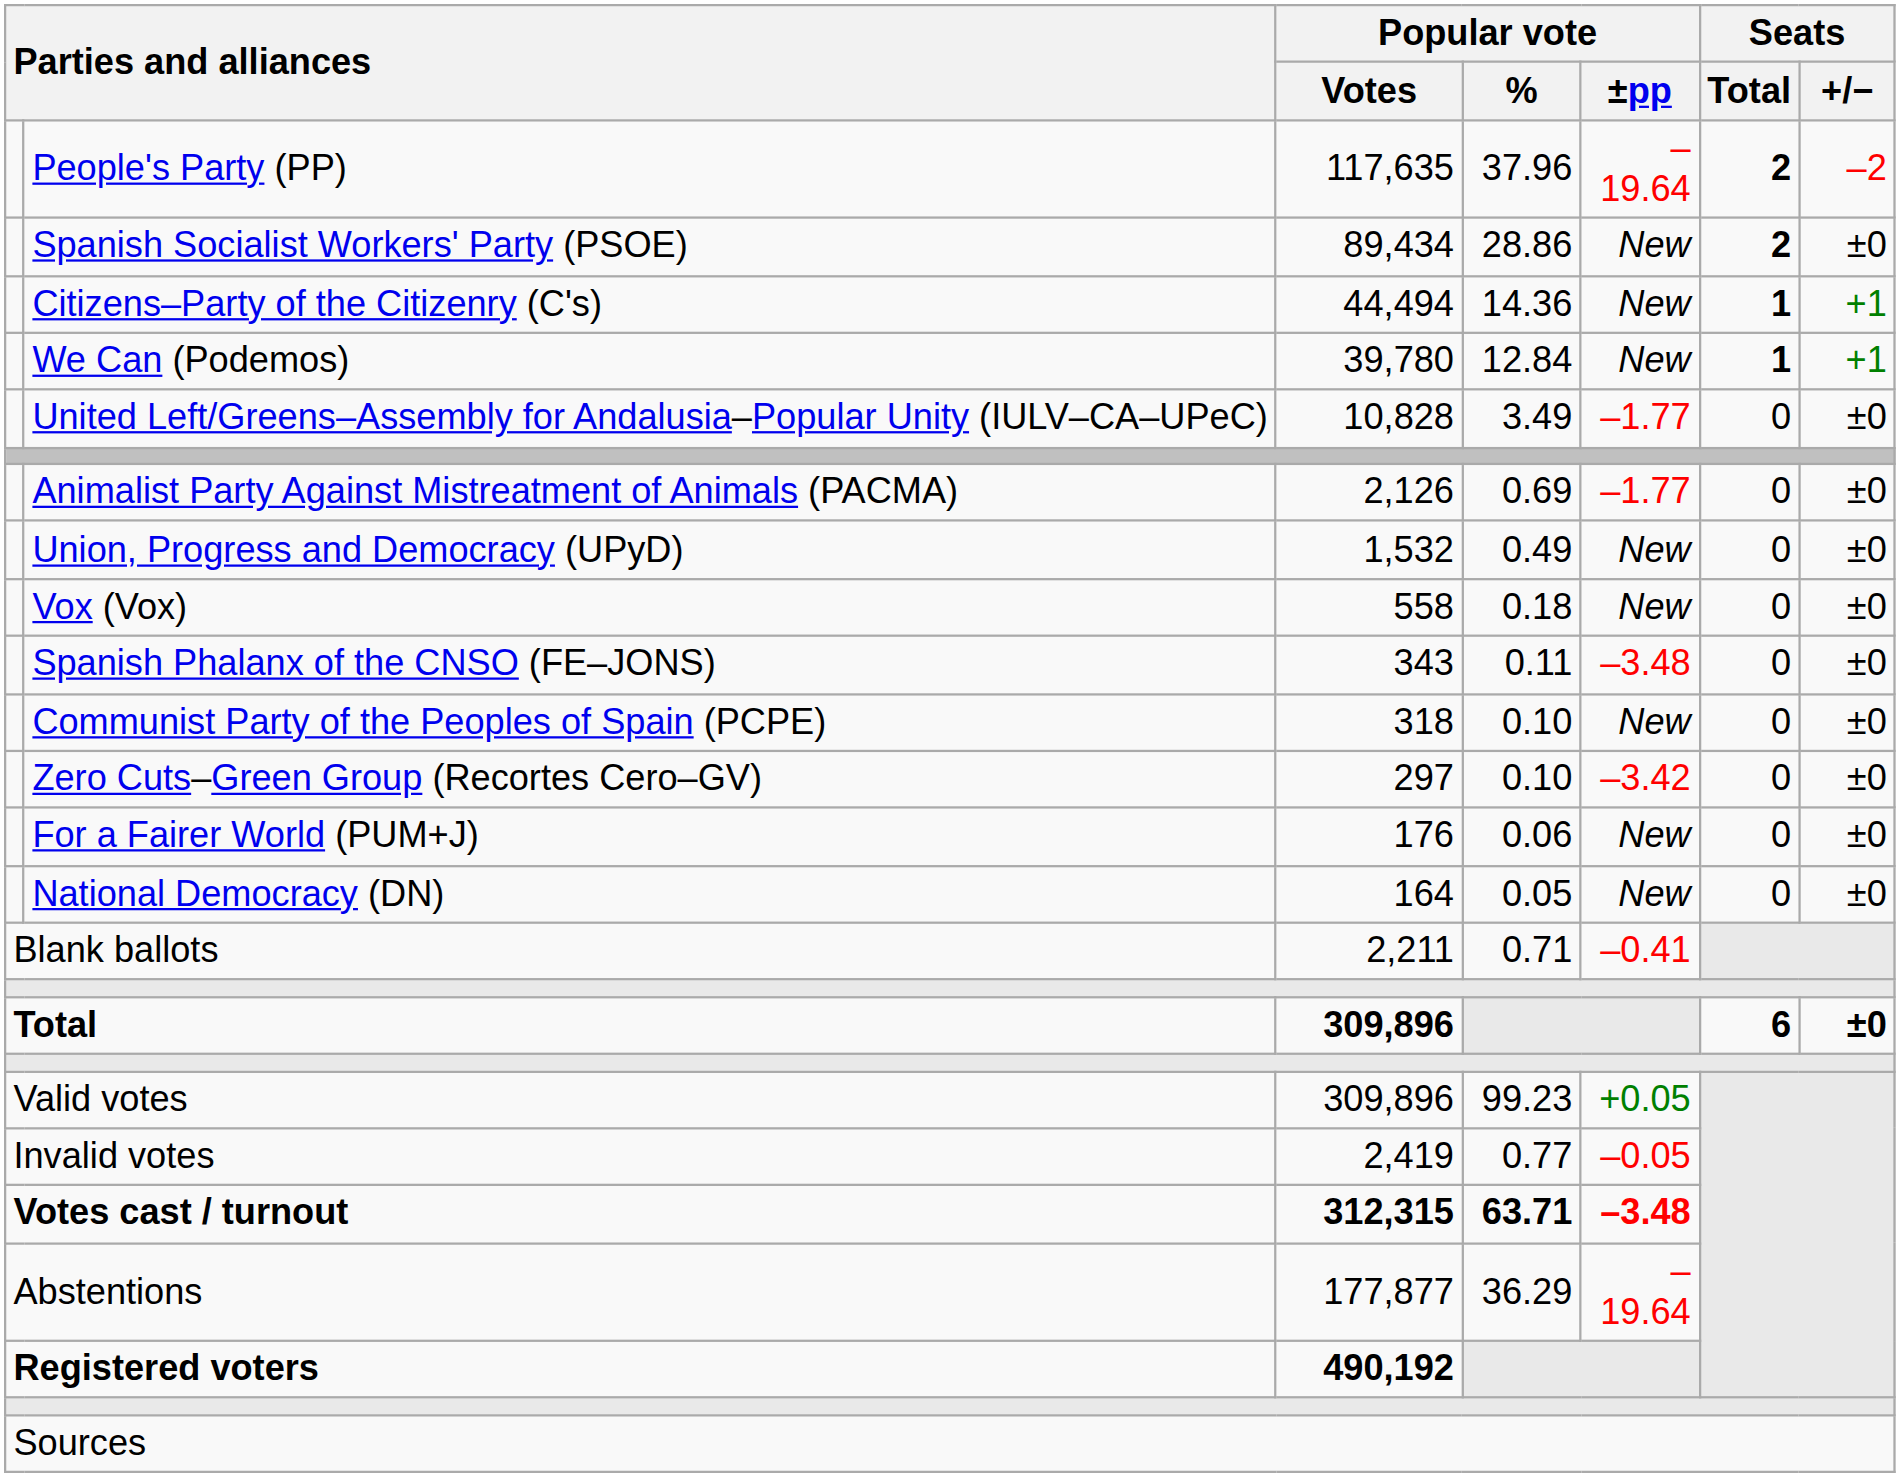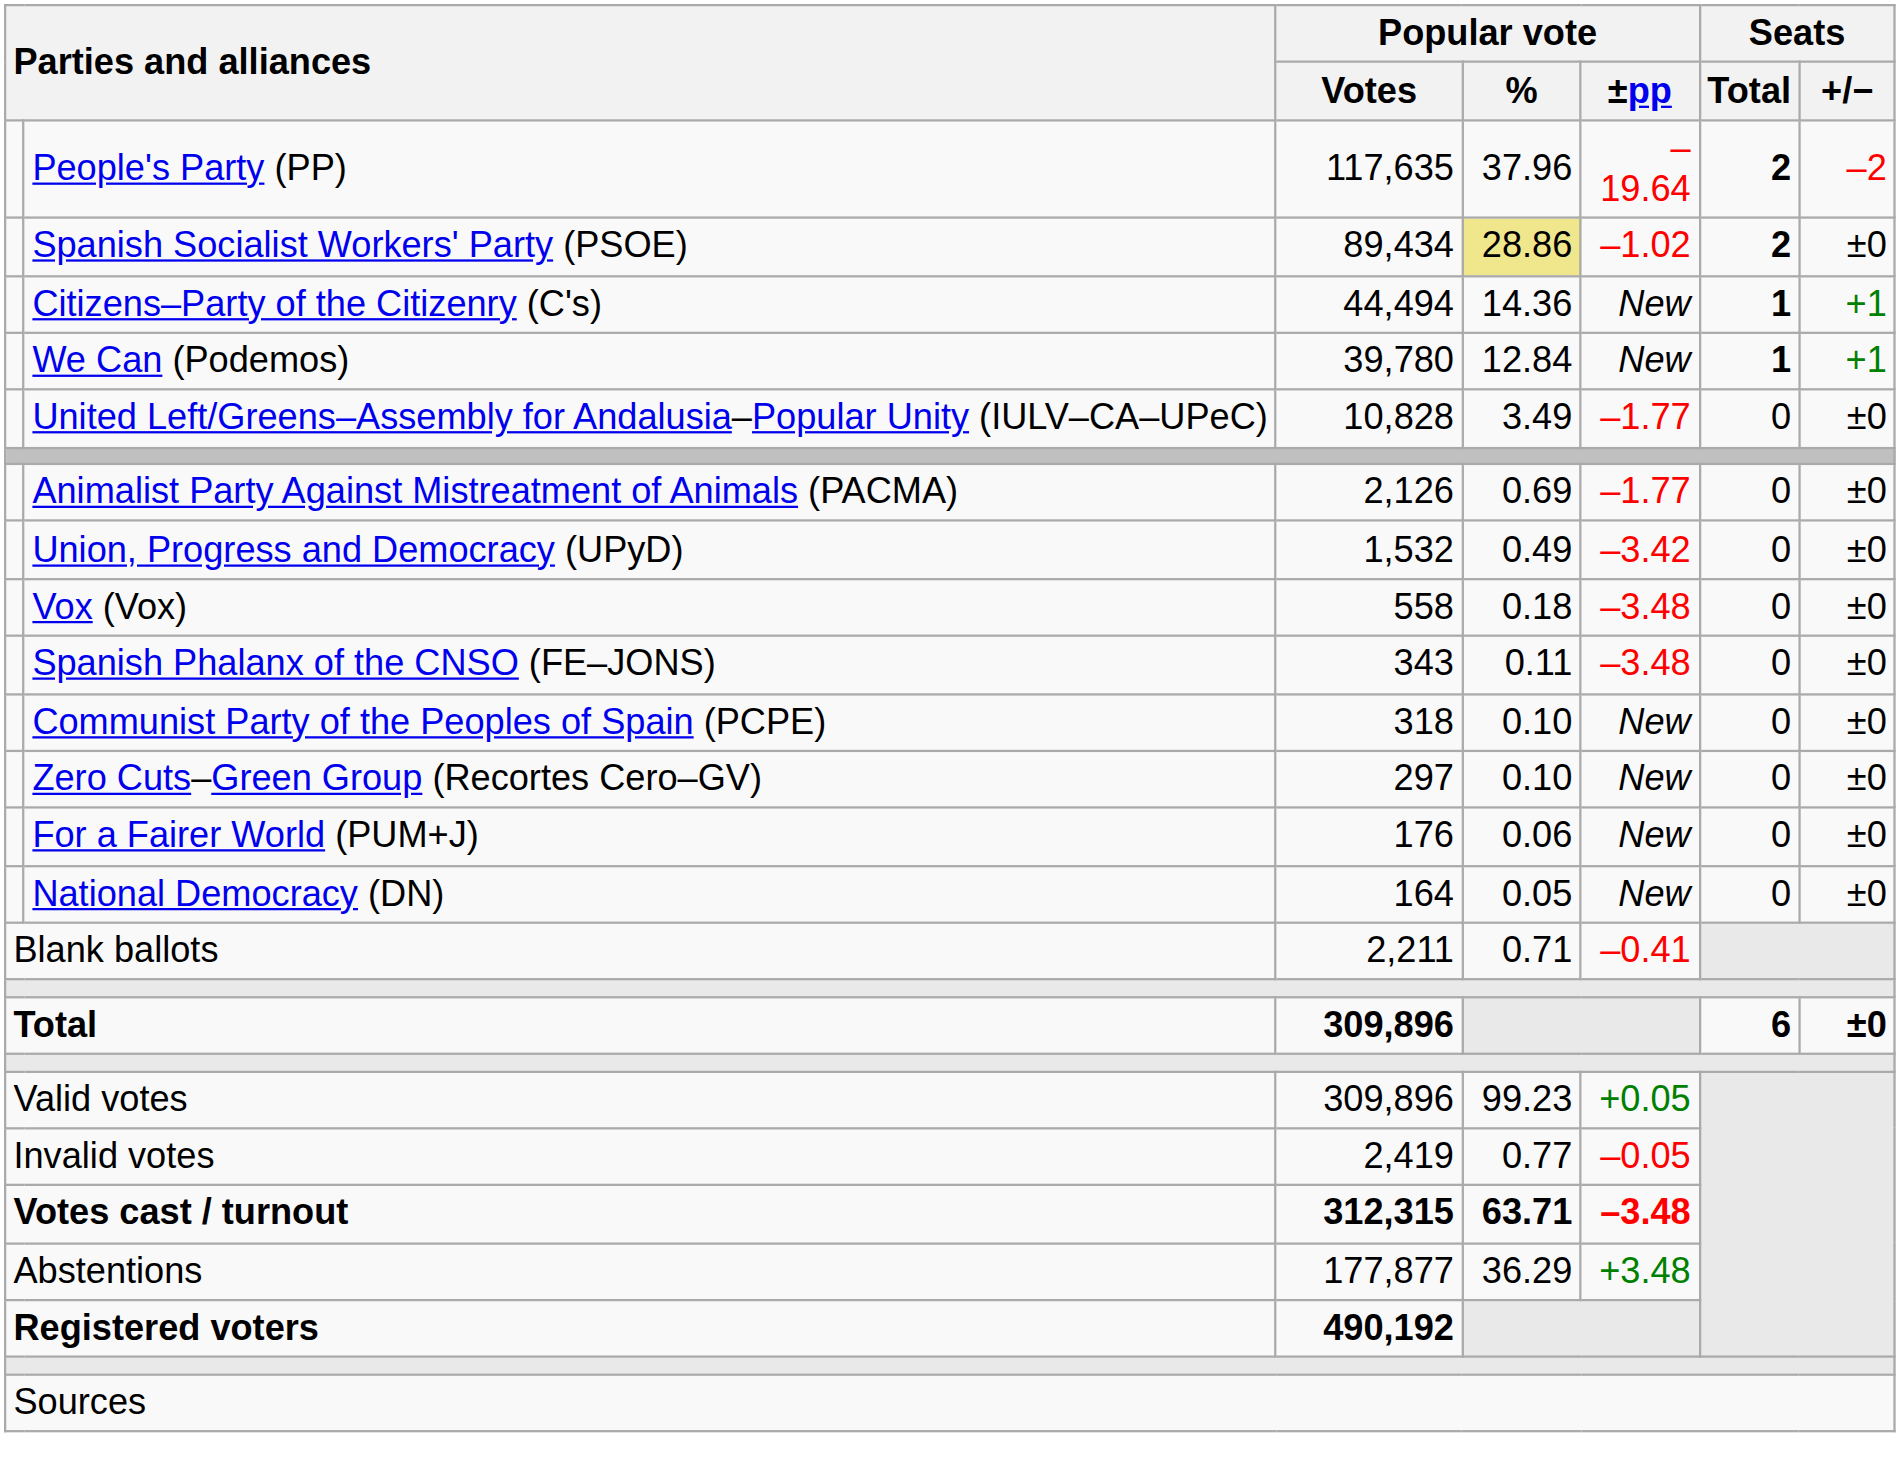(1527, 245) no background -> (1527, 245) khaki background
(1655, 245) New -> (1645, 245) –1.02
(1655, 549) New -> (1645, 549) –3.42
(1655, 606) New -> (1645, 606) –3.48
(1645, 778) –3.42 -> (1655, 778) New
(1645, 1291) –19.64 -> (1645, 1270) +3.48
